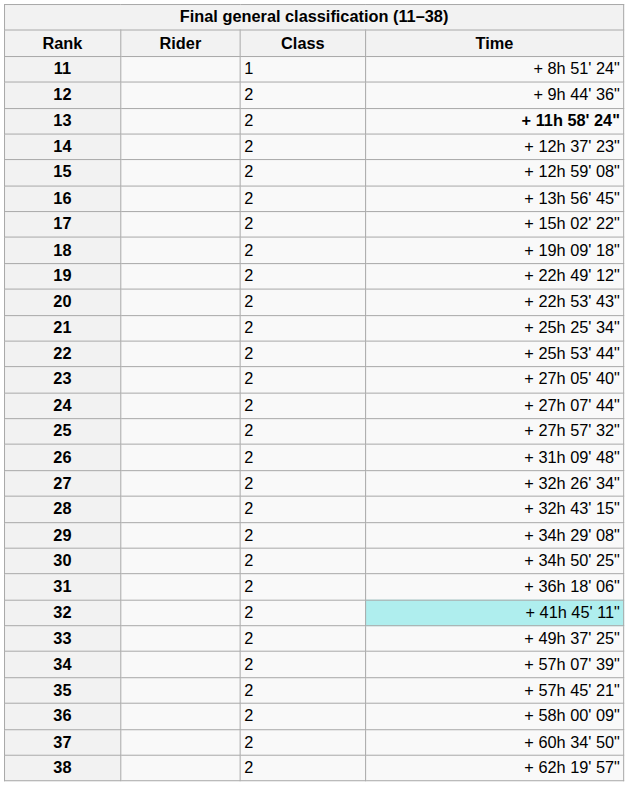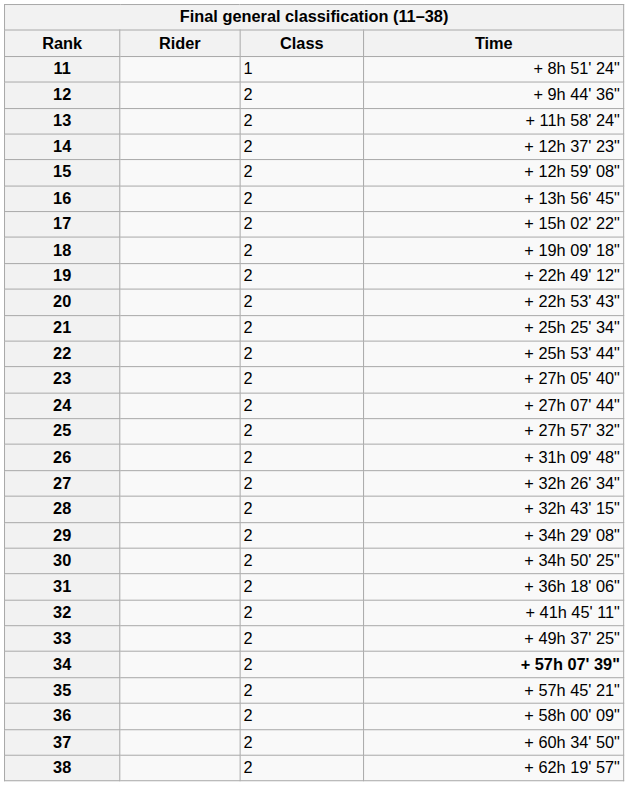(571, 120) bold -> (573, 120) normal
(573, 612) paleturquoise background -> (573, 612) no background
(572, 664) normal -> (570, 664) bold
